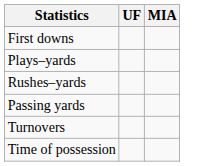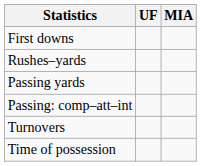- row: (42, 60)
+ row: (70, 105)
